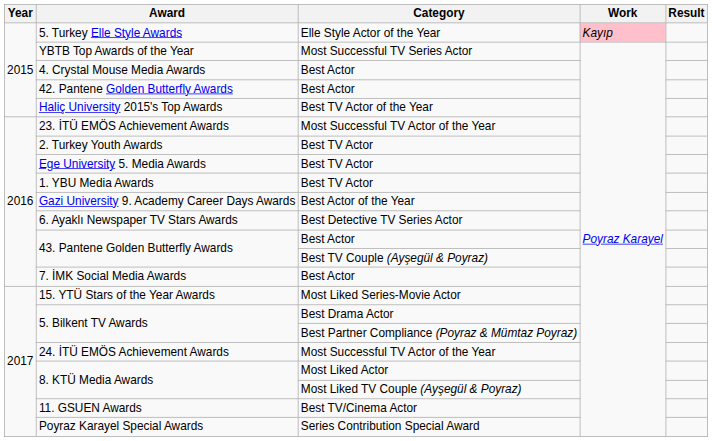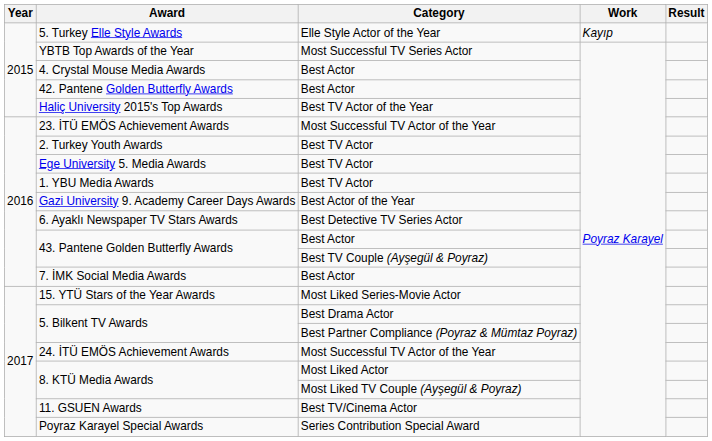(598, 32) pink background -> (598, 32) no background
